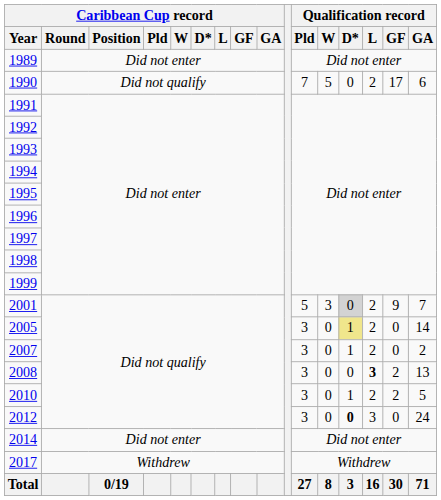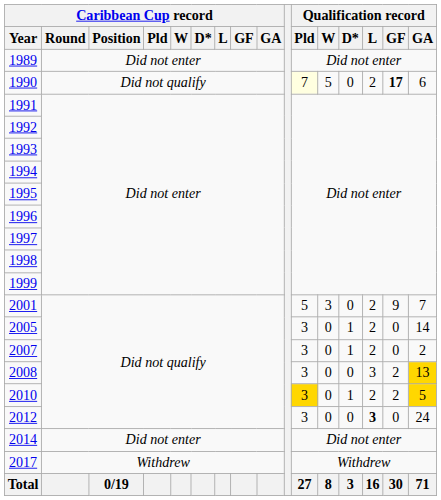(304, 82) no background -> (304, 82) lightyellow background
(396, 82) normal -> (396, 82) bold
(350, 305) lightgrey background -> (350, 305) no background
(350, 328) khaki background -> (350, 328) no background
(372, 372) bold -> (372, 372) normal
(423, 372) no background -> (423, 372) gold background
(304, 395) no background -> (304, 395) gold background
(423, 395) no background -> (423, 395) gold background
(350, 417) bold -> (350, 417) normal
(372, 417) normal -> (372, 417) bold
